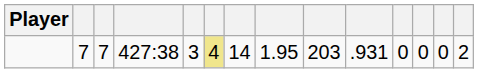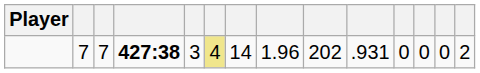(149, 51) normal -> (149, 51) bold
(279, 51) 1.95 -> (280, 51) 1.96
(324, 51) 203 -> (325, 51) 202
